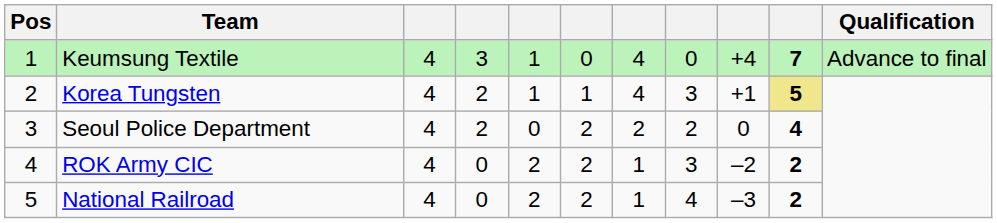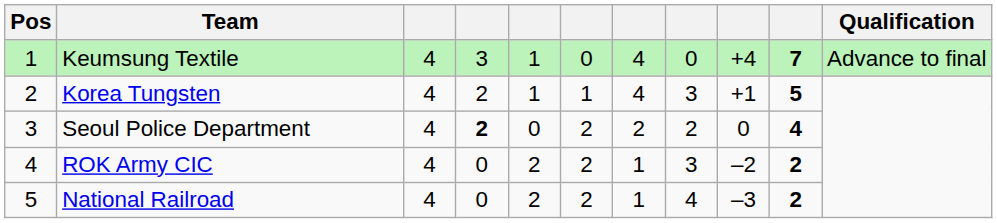(796, 93) khaki background -> (796, 93) no background
(482, 128) normal -> (482, 128) bold
